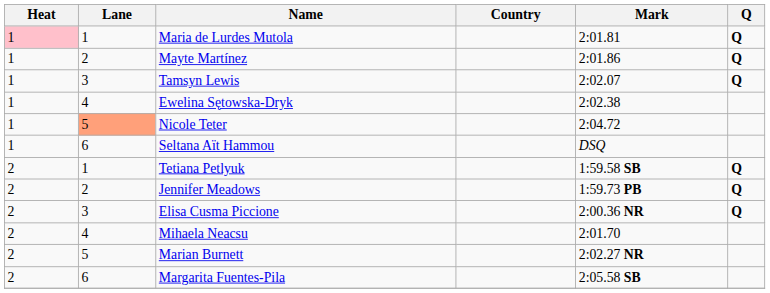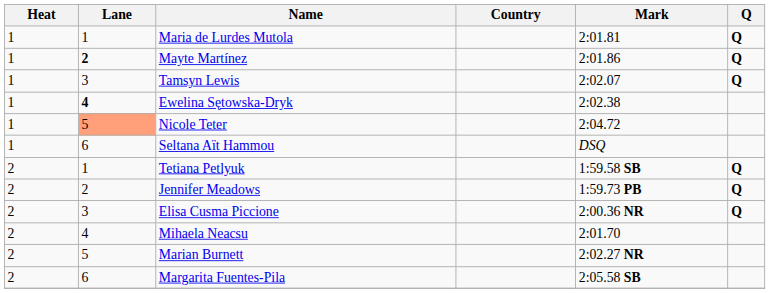(11, 37) pink background -> (11, 37) no background
(85, 59) normal -> (85, 59) bold
(85, 102) normal -> (85, 102) bold
